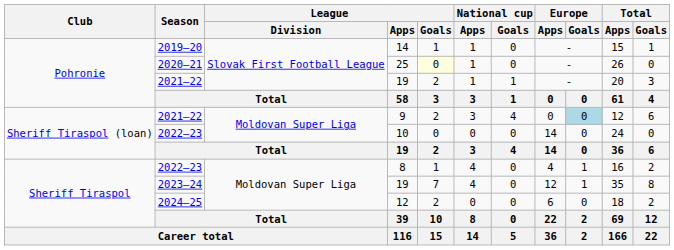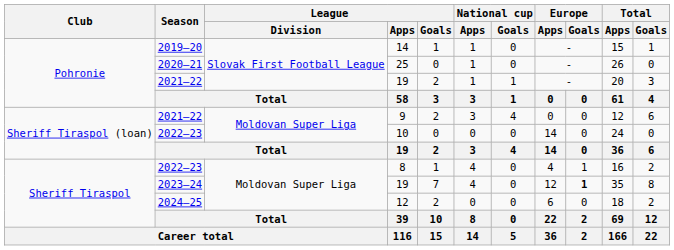(436, 64) lightyellow background -> (436, 64) no background
(584, 116) lightblue background -> (584, 116) no background
(584, 185) normal -> (584, 185) bold
